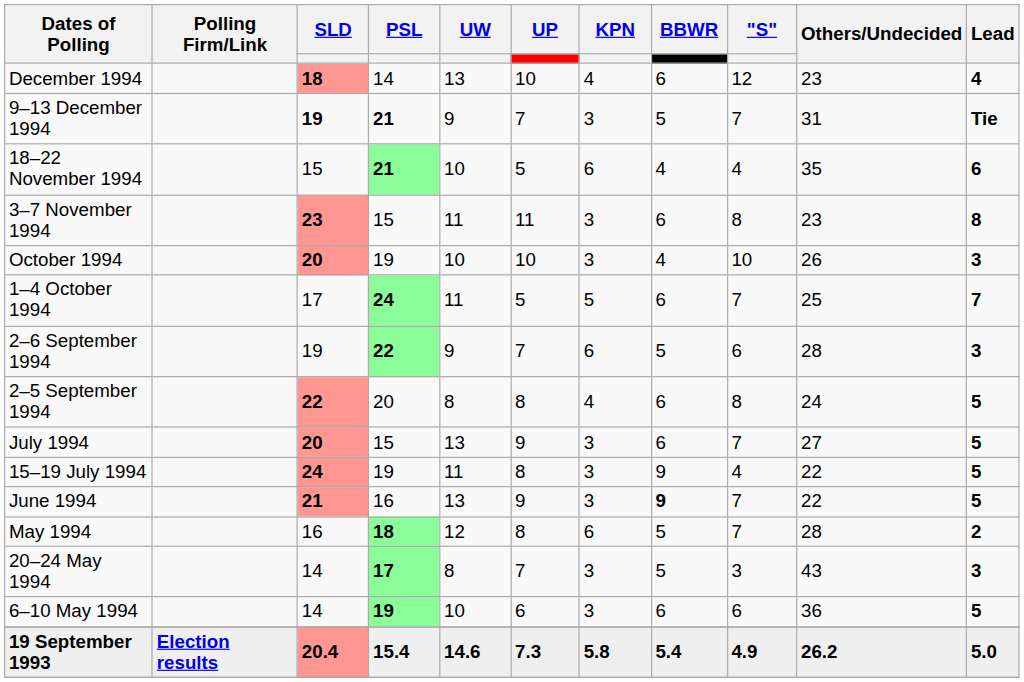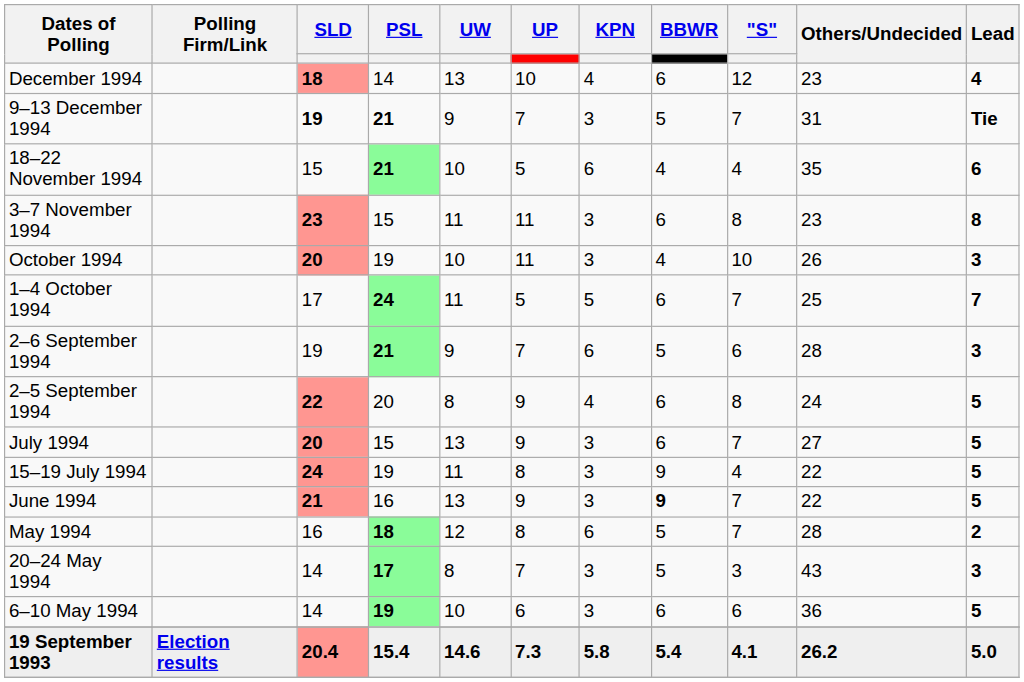(526, 260) 10 -> (525, 260) 11
(383, 351) 22 -> (383, 351) 21
(520, 401) 8 -> (520, 401) 9
(744, 651) 4.9 -> (744, 651) 4.1
